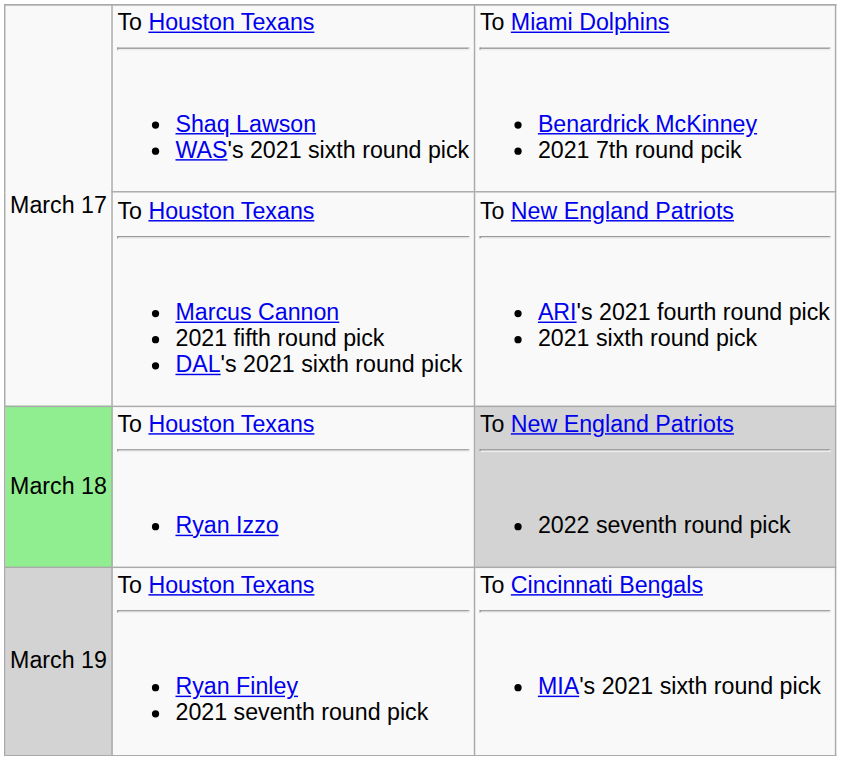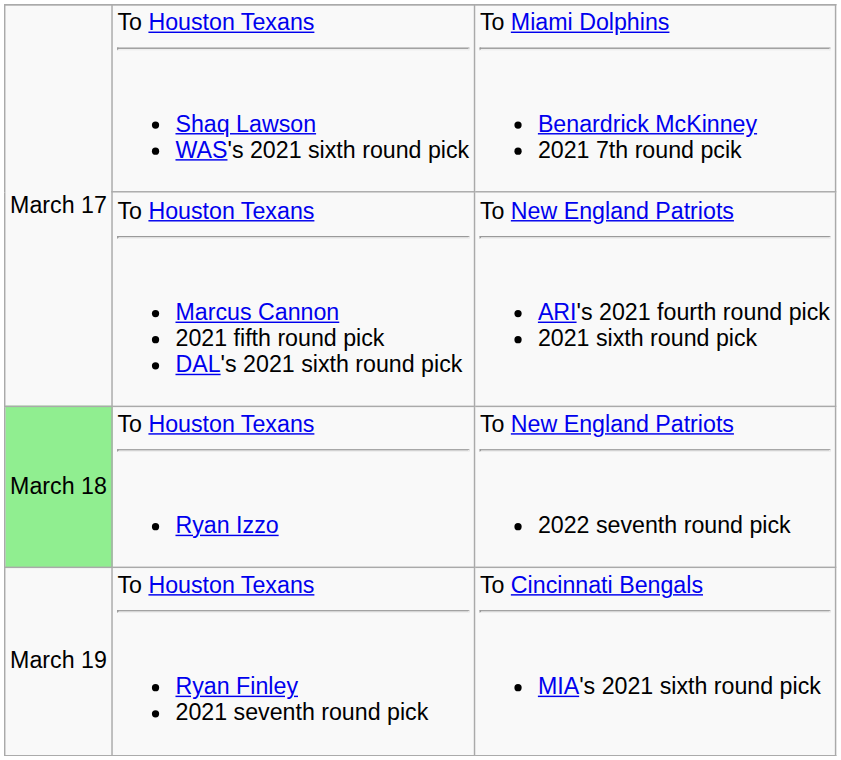(655, 475) lightgrey background -> (655, 475) no background
(58, 661) lightgrey background -> (58, 661) no background
